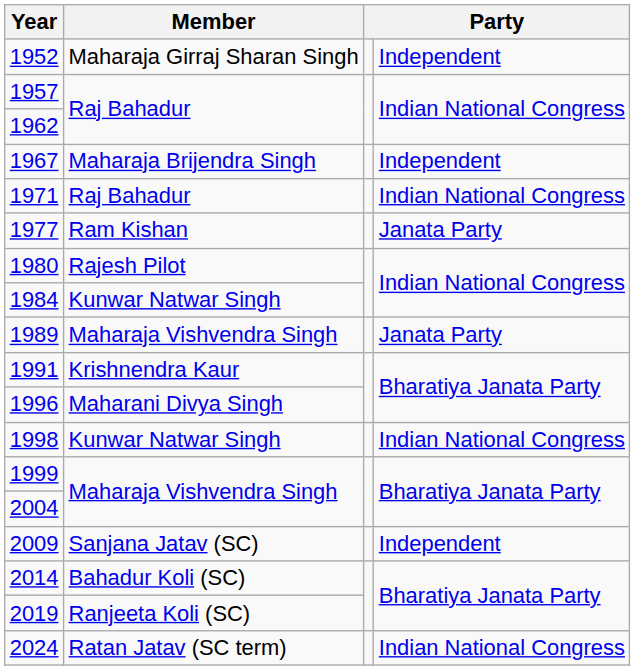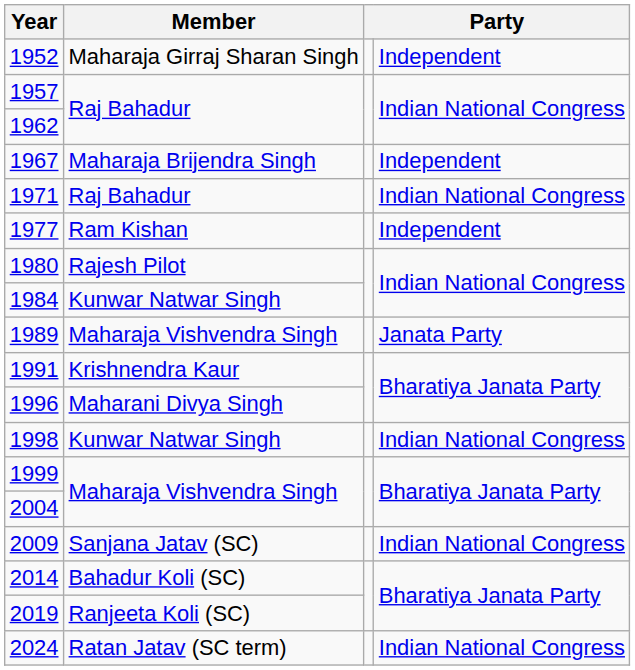(440, 230) Janata Party -> (440, 230) Independent
(440, 543) Independent -> (502, 543) Indian National Congress
